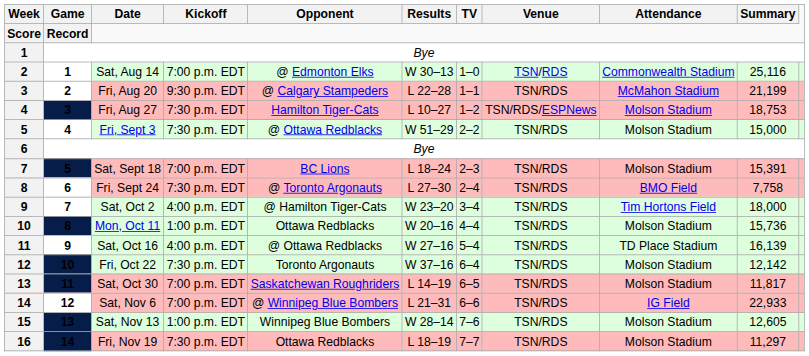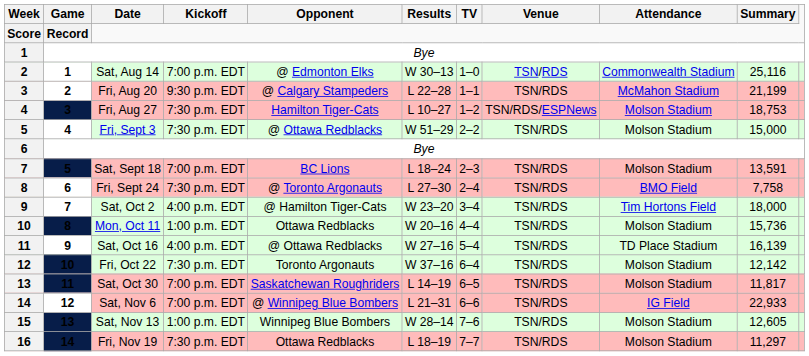(768, 168) 15,391 -> (768, 168) 13,591
